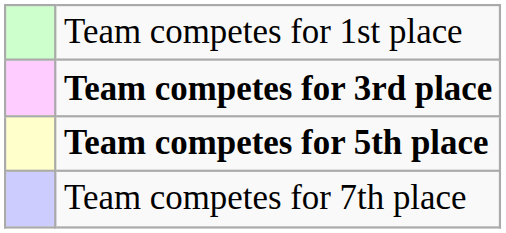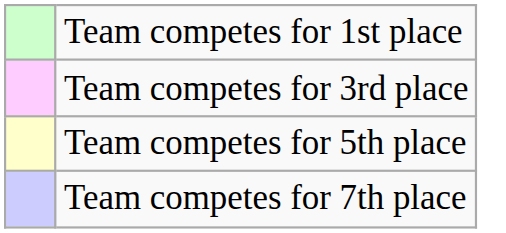(278, 87) bold -> (266, 87) normal
(276, 142) bold -> (265, 142) normal
